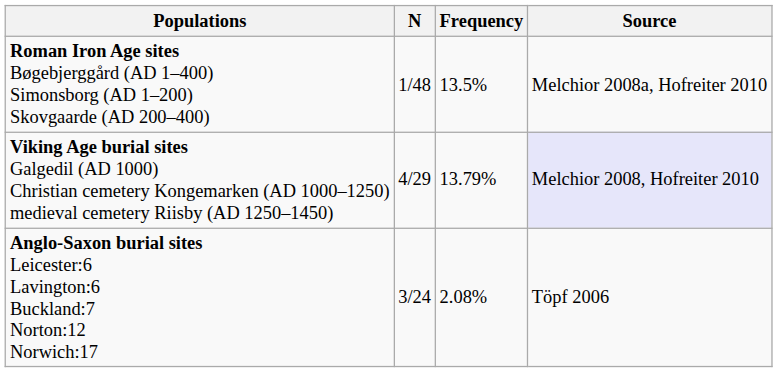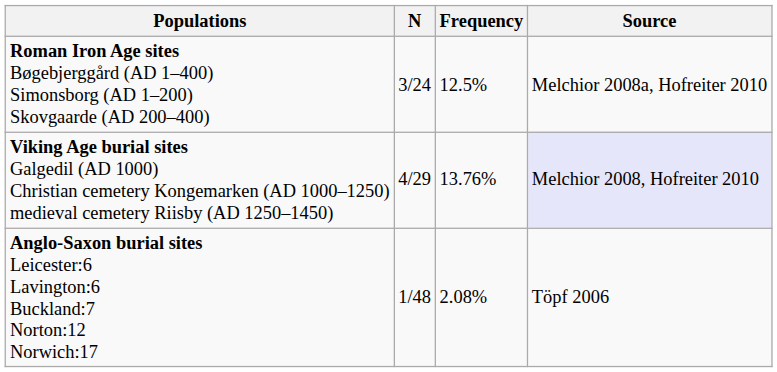(415, 84) 1/48 -> (415, 84) 3/24
(463, 84) 13.5% -> (463, 84) 12.5%
(468, 179) 13.79% -> (468, 179) 13.76%
(415, 297) 3/24 -> (415, 297) 1/48
